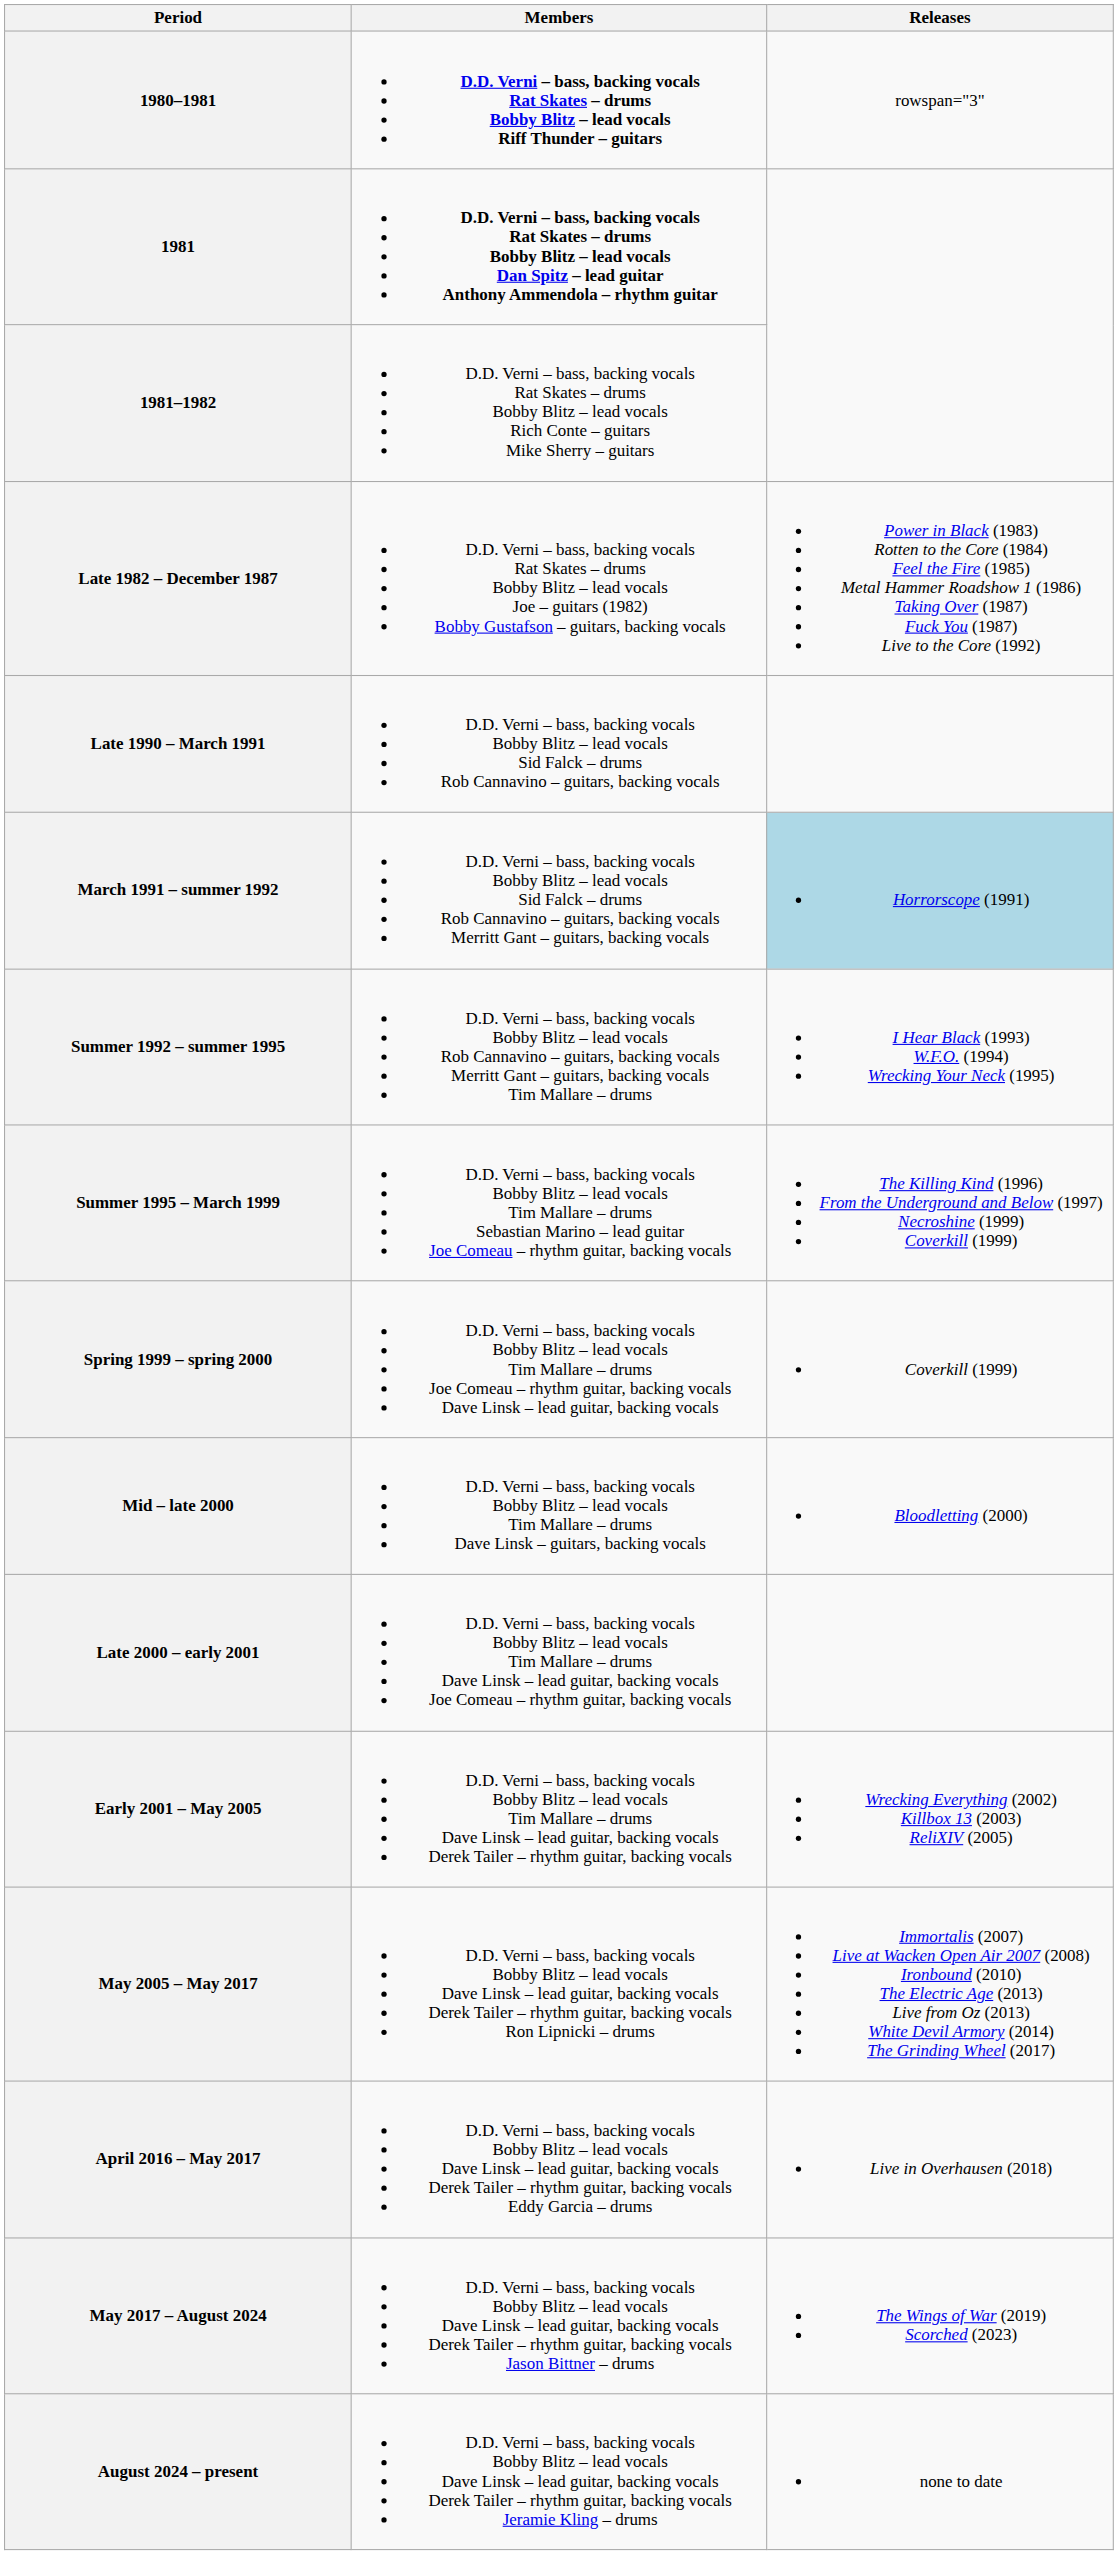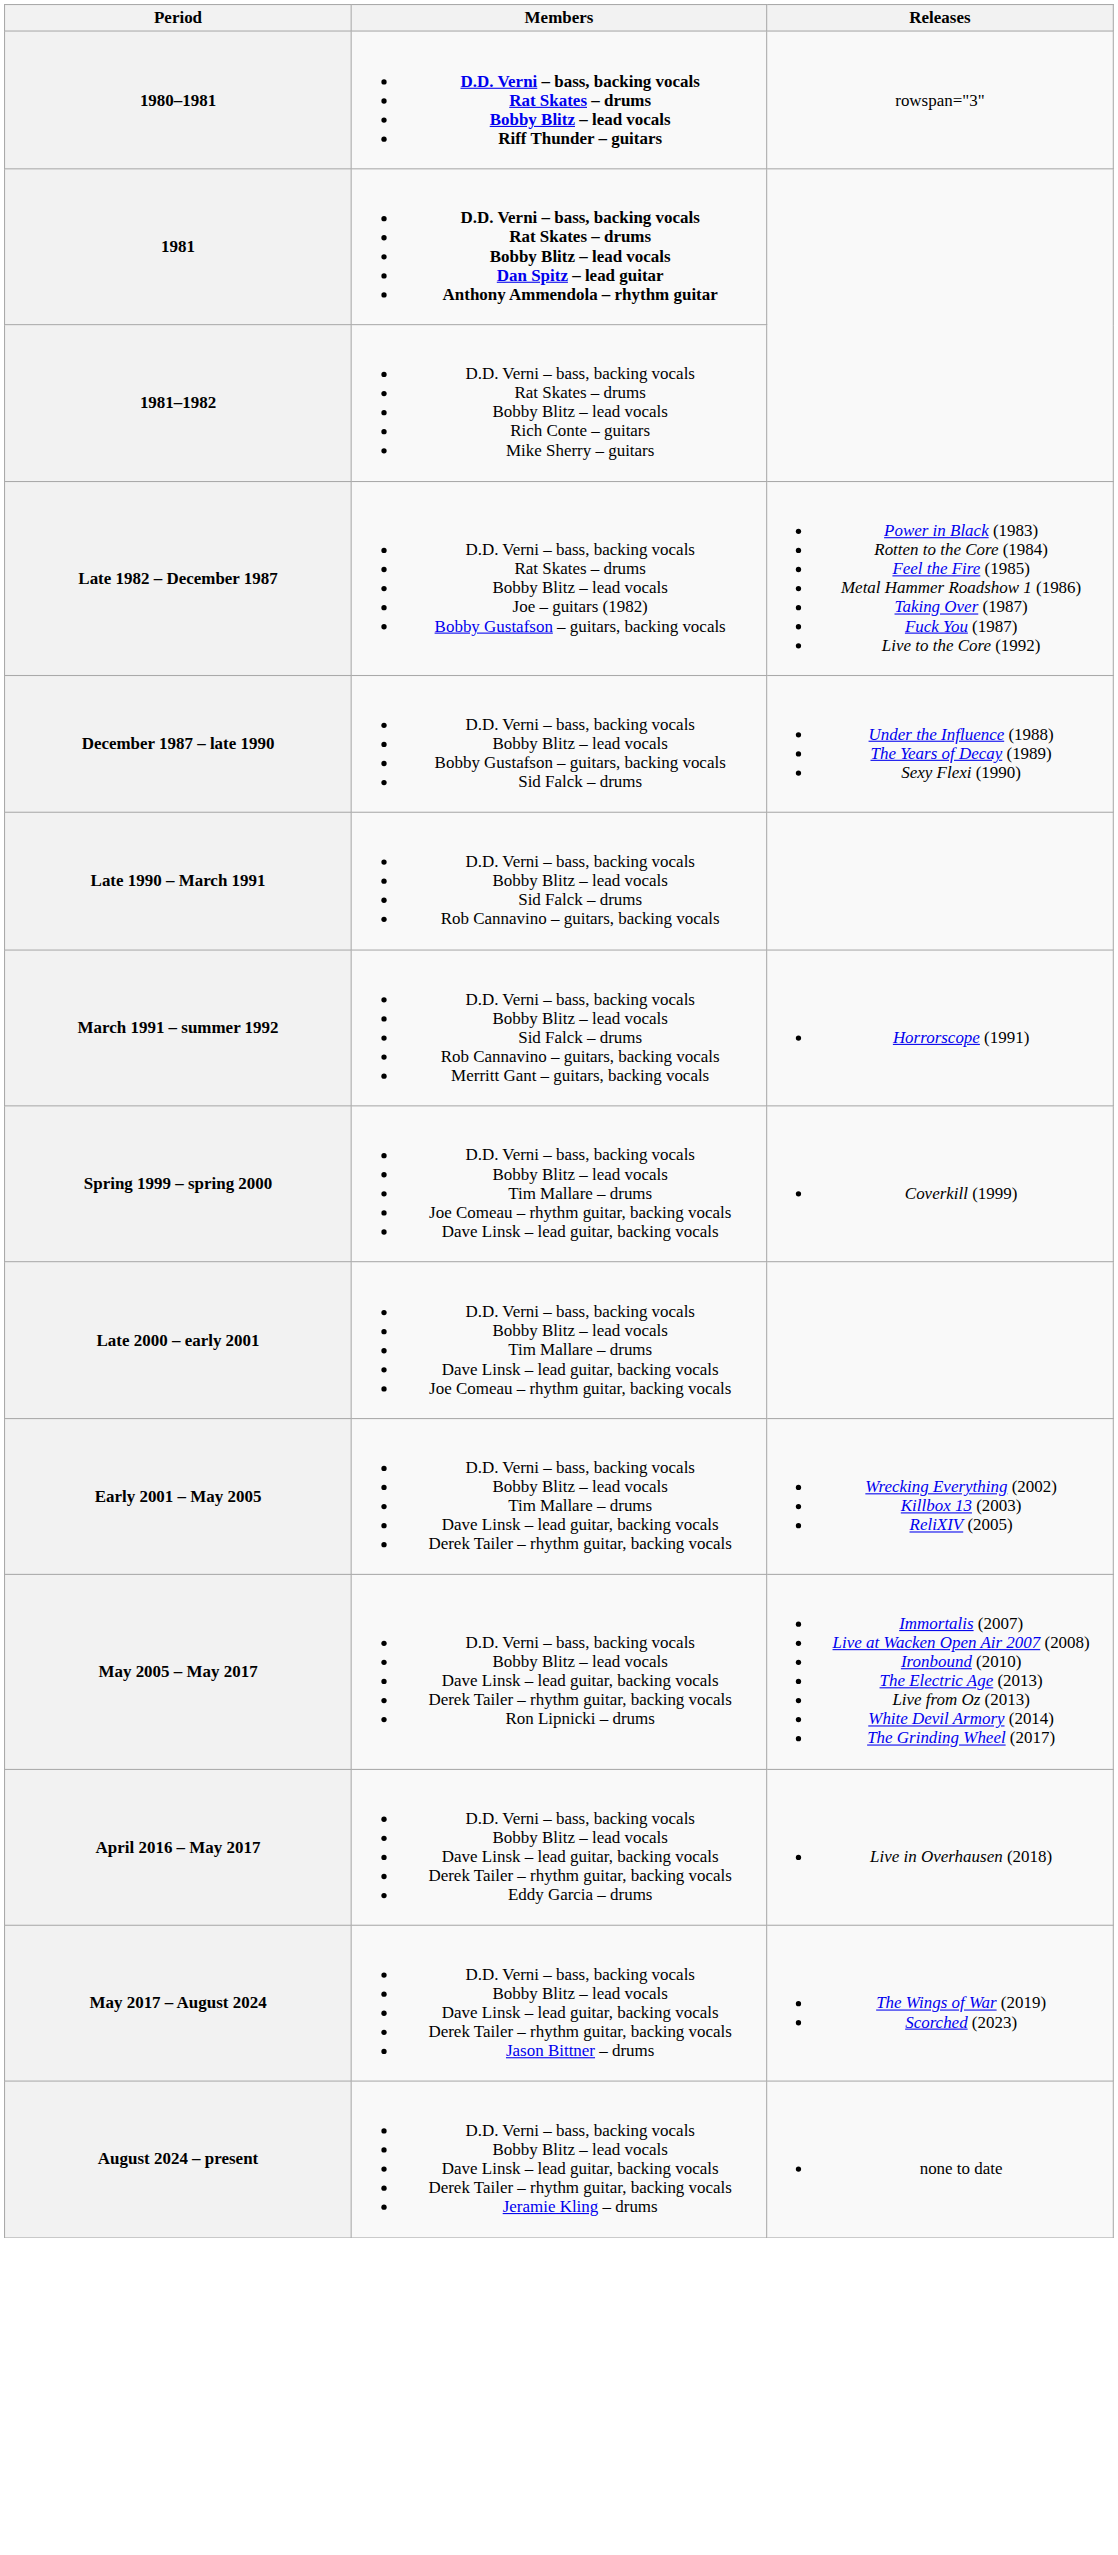+ row: (178, 743)
(940, 900) lightblue background -> (940, 1037) no background
- row: (178, 1046)
- row: (178, 1203)
- row: (178, 1505)
